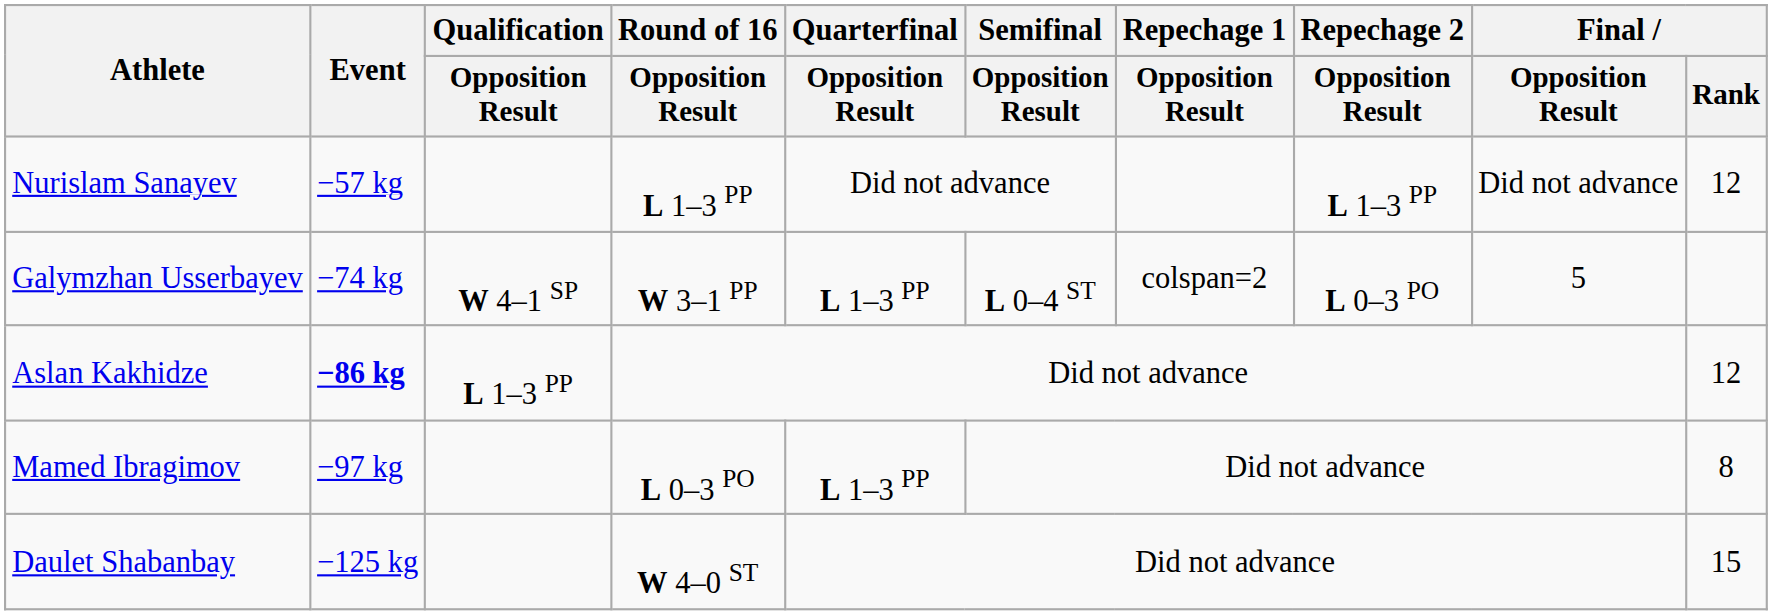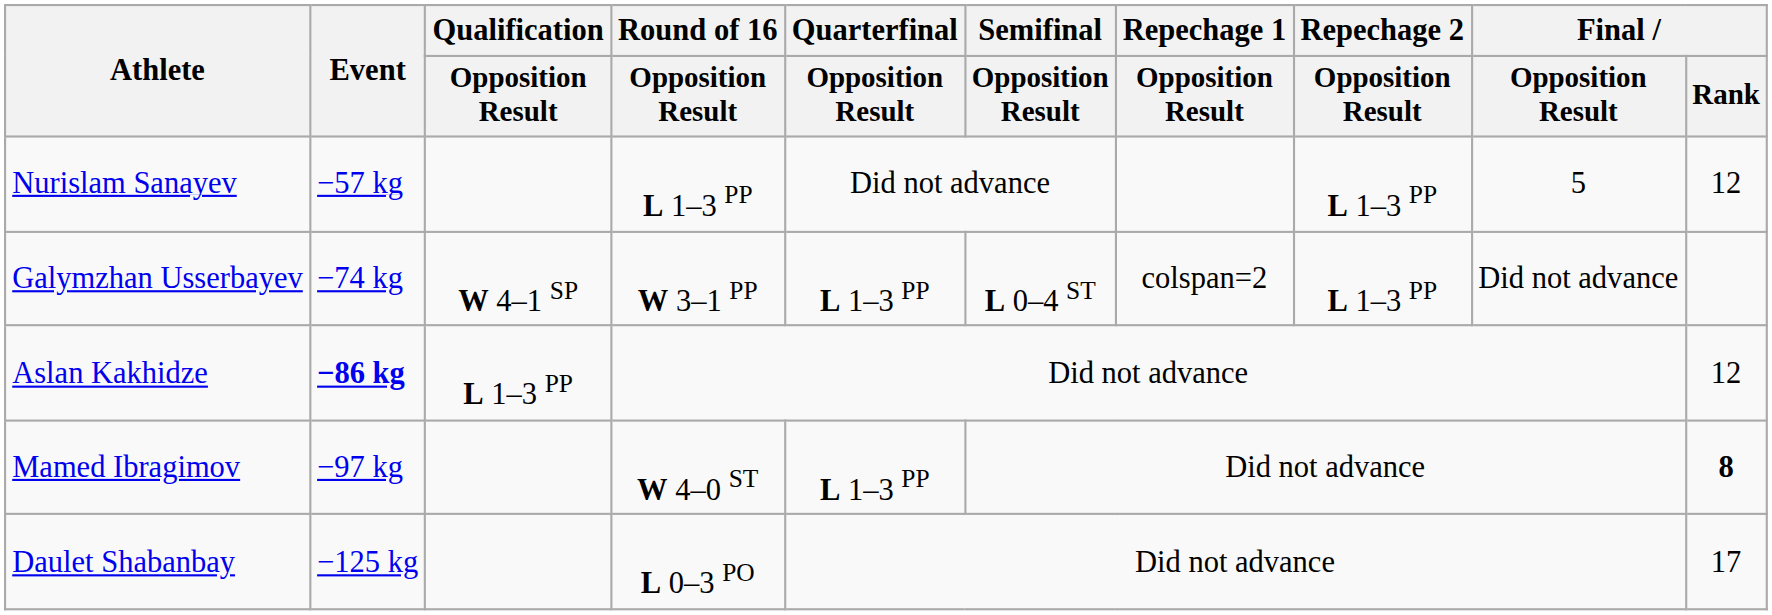(1578, 183) Did not advance -> (1578, 183) 5
(1382, 296) L 0–3 PO -> (1382, 296) L 1–3 PP
(1578, 278) 5 -> (1578, 278) Did not advance
(698, 485) L 0–3 PO -> (698, 485) W 4–0 ST
(1726, 467) normal -> (1726, 467) bold
(698, 579) W 4–0 ST -> (698, 579) L 0–3 PO
(1726, 561) 15 -> (1726, 561) 17
